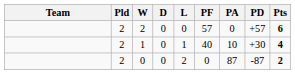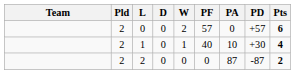columns swapped: (143, 12) <-> (184, 12)
